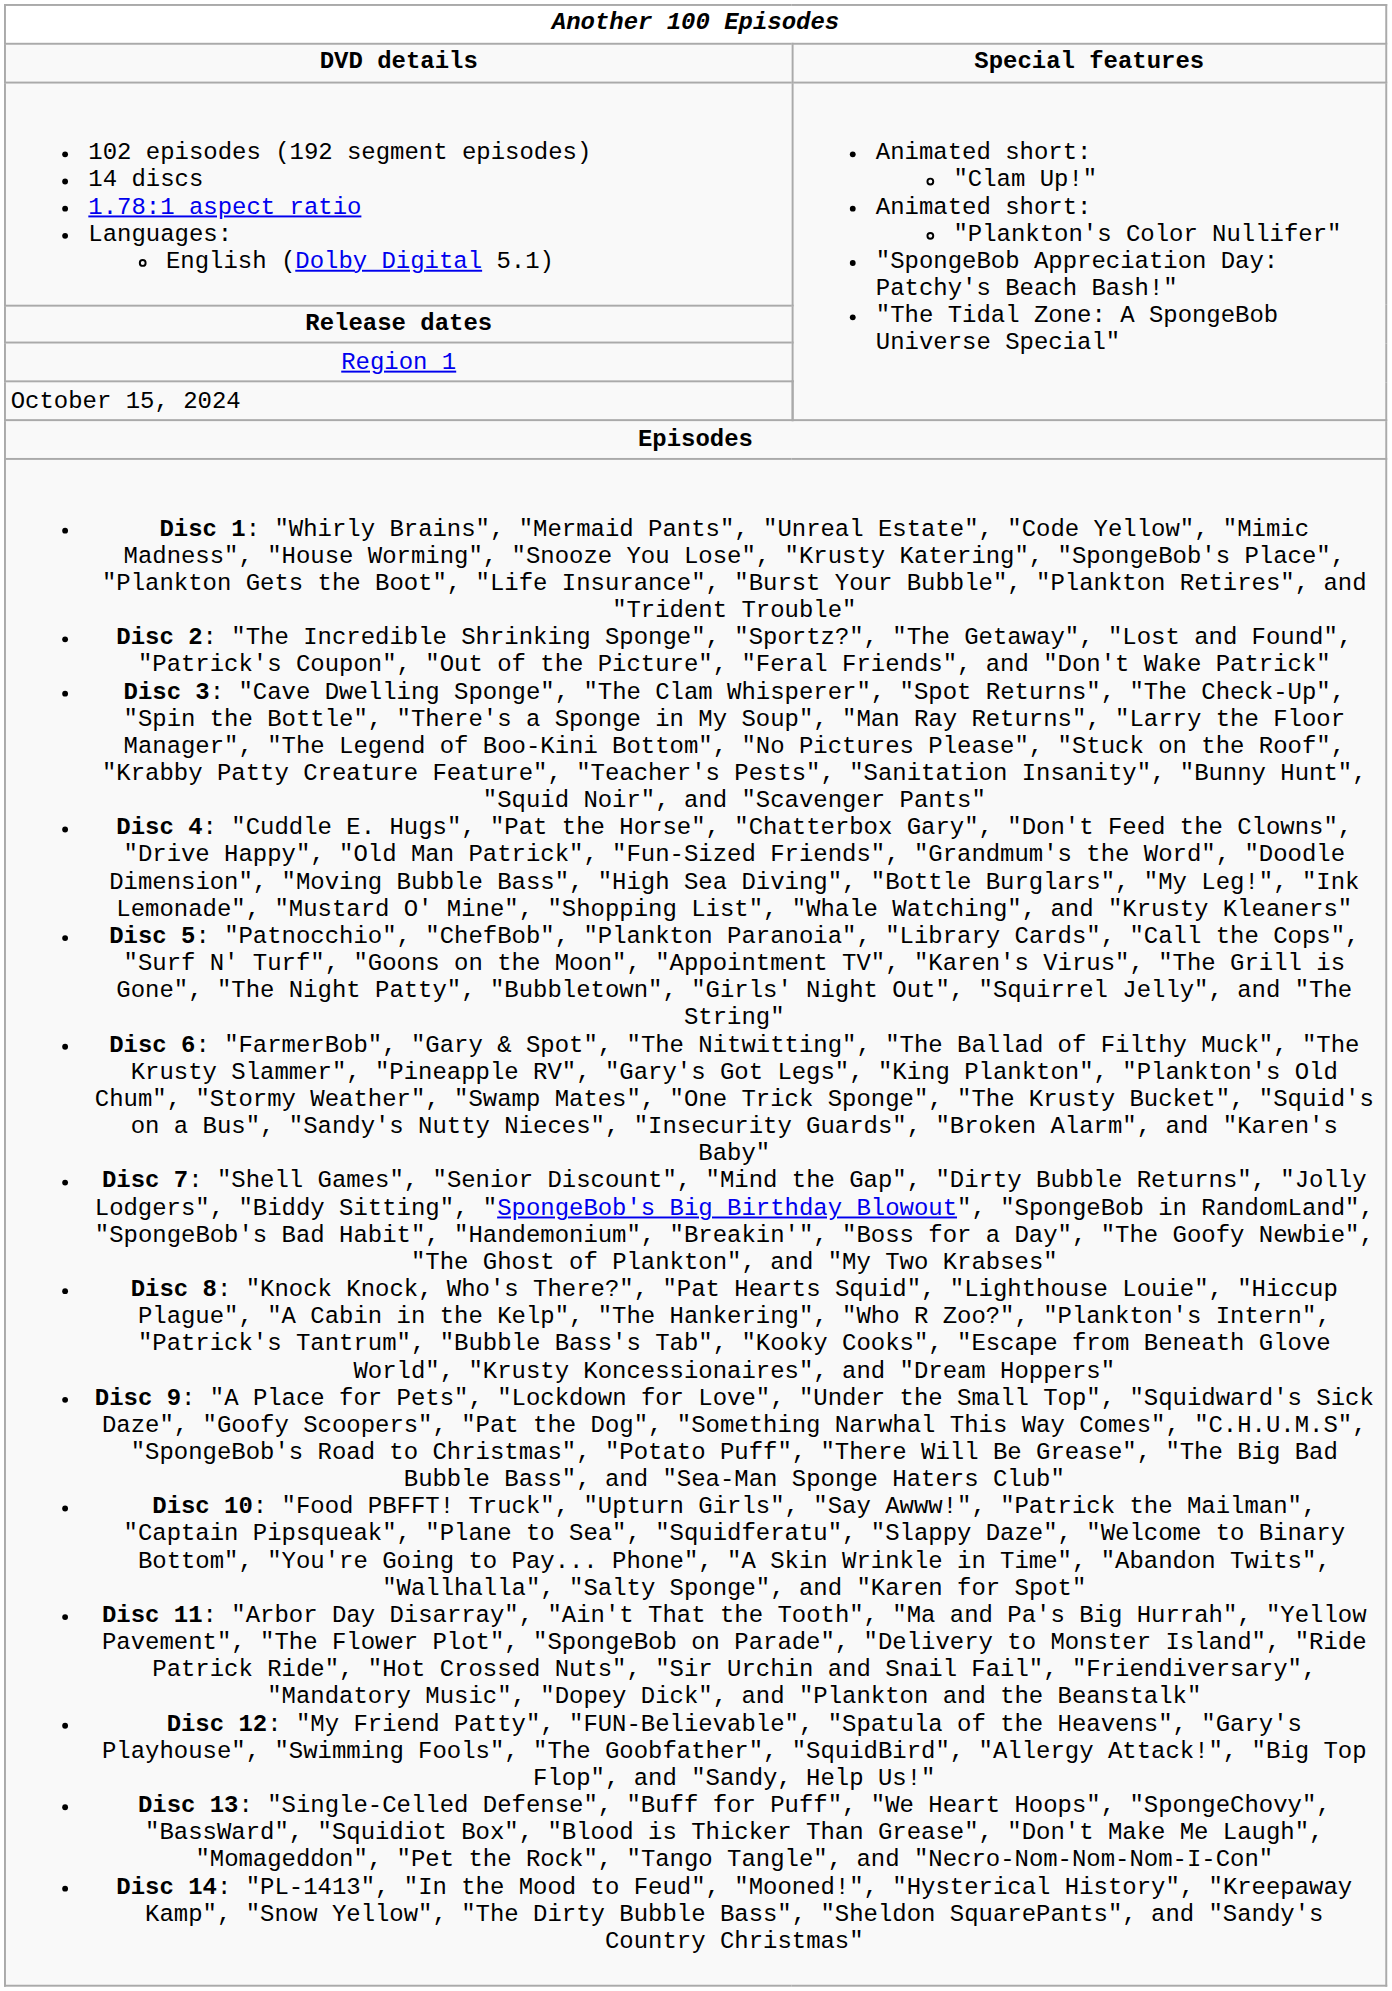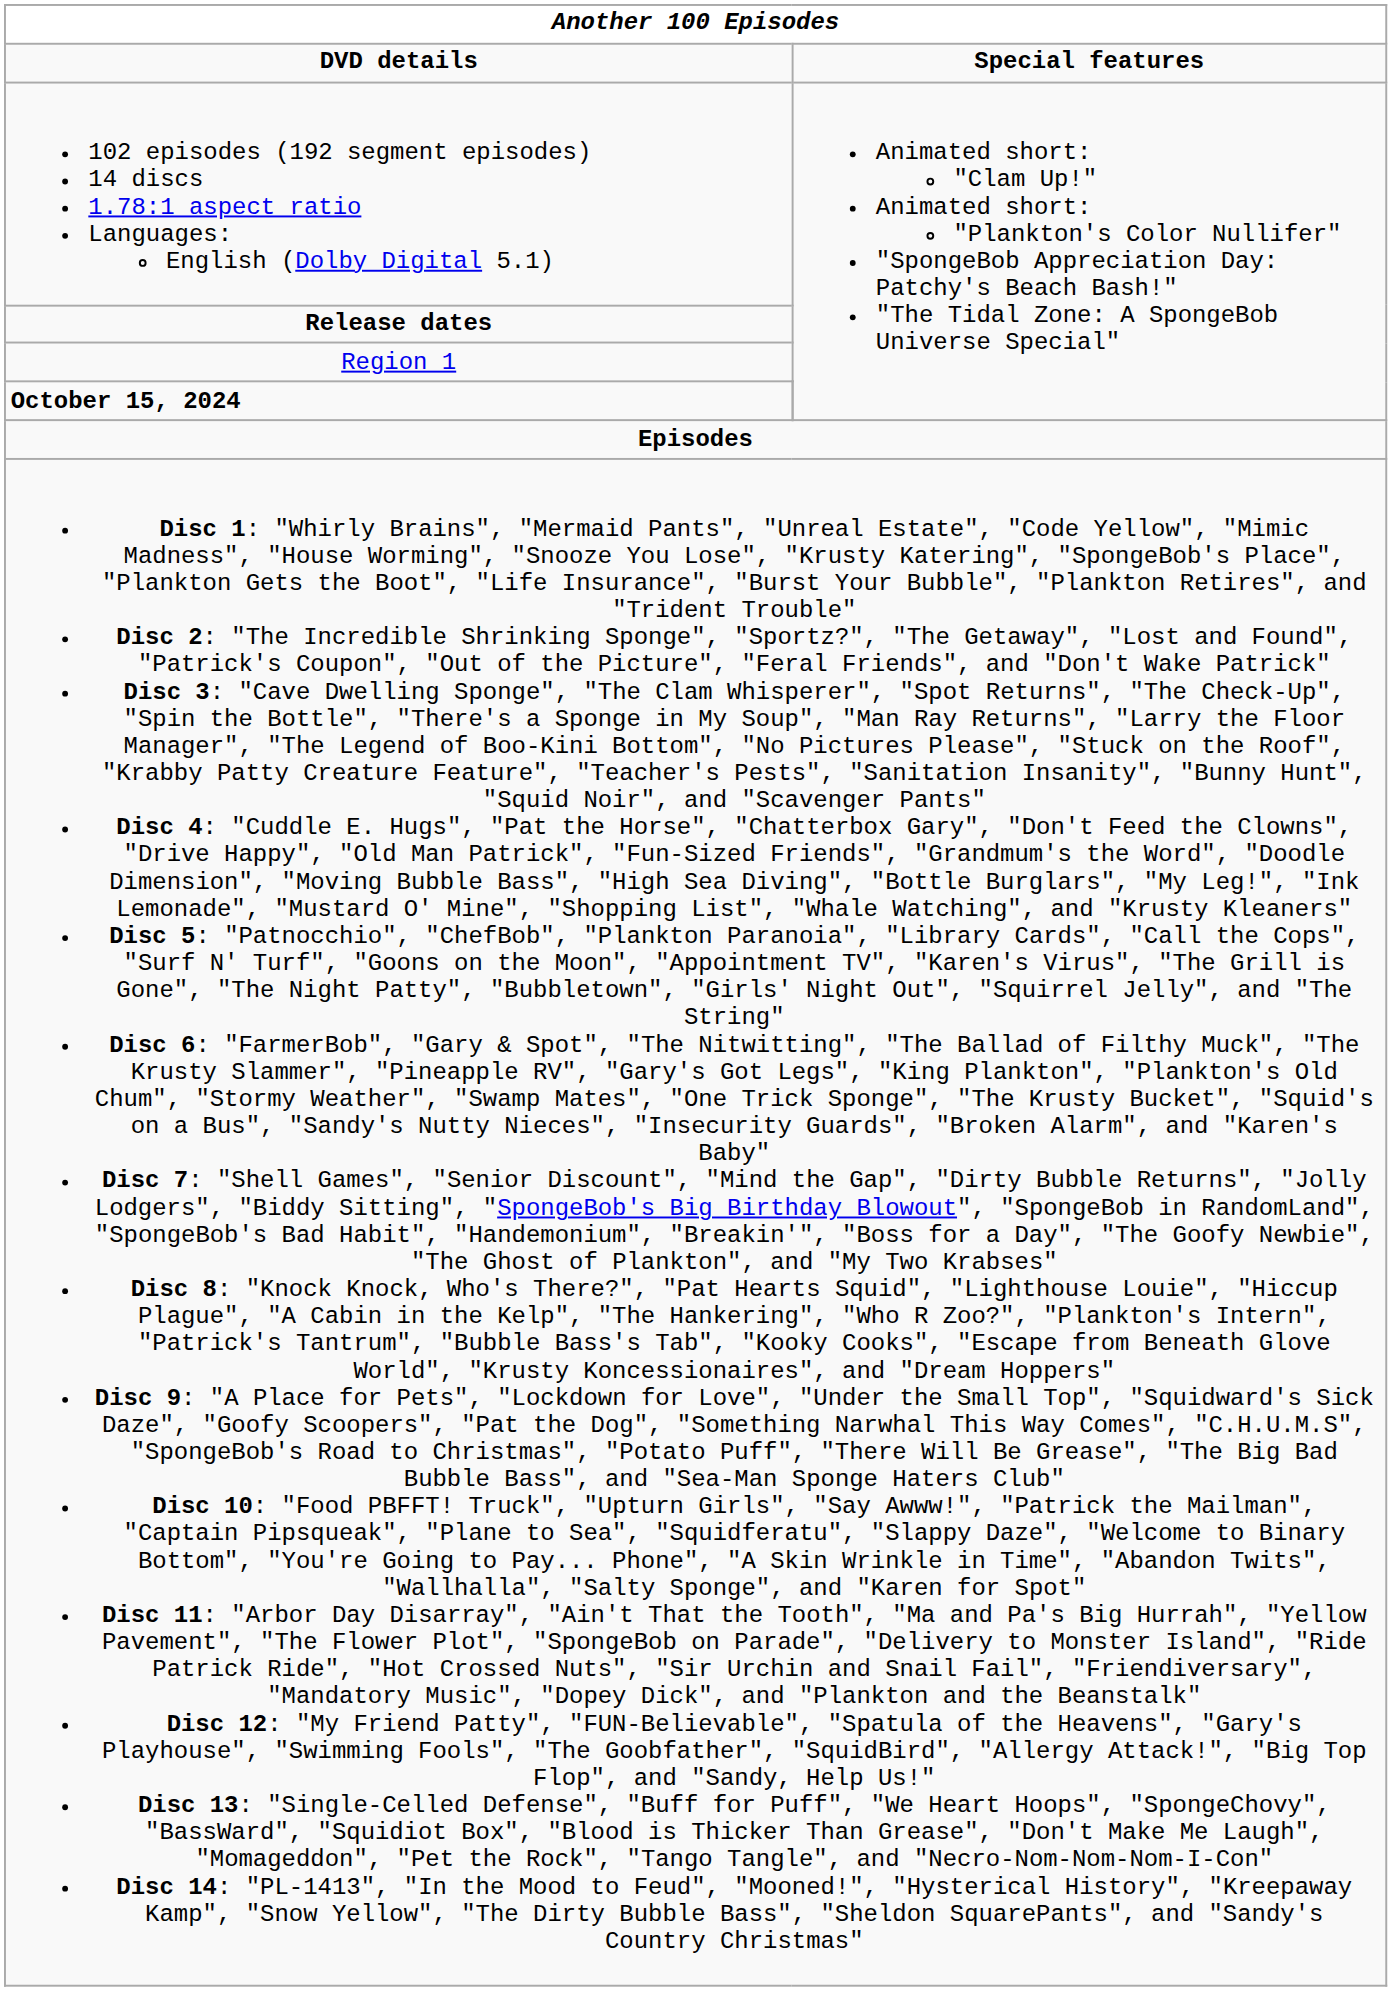(126, 402) normal -> (126, 402) bold
